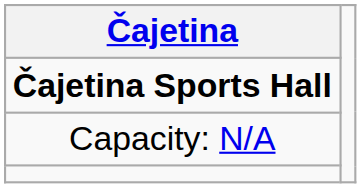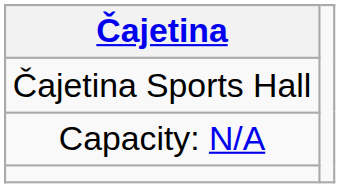(172, 84) bold -> (162, 84) normal
